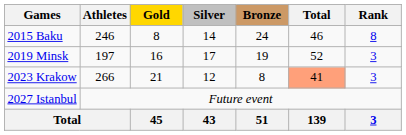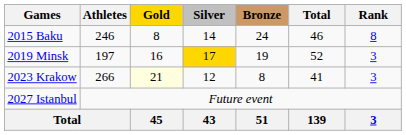(209, 57) no background -> (209, 57) gold background
(156, 78) no background -> (156, 78) lightyellow background
(317, 78) lightsalmon background -> (317, 78) no background
